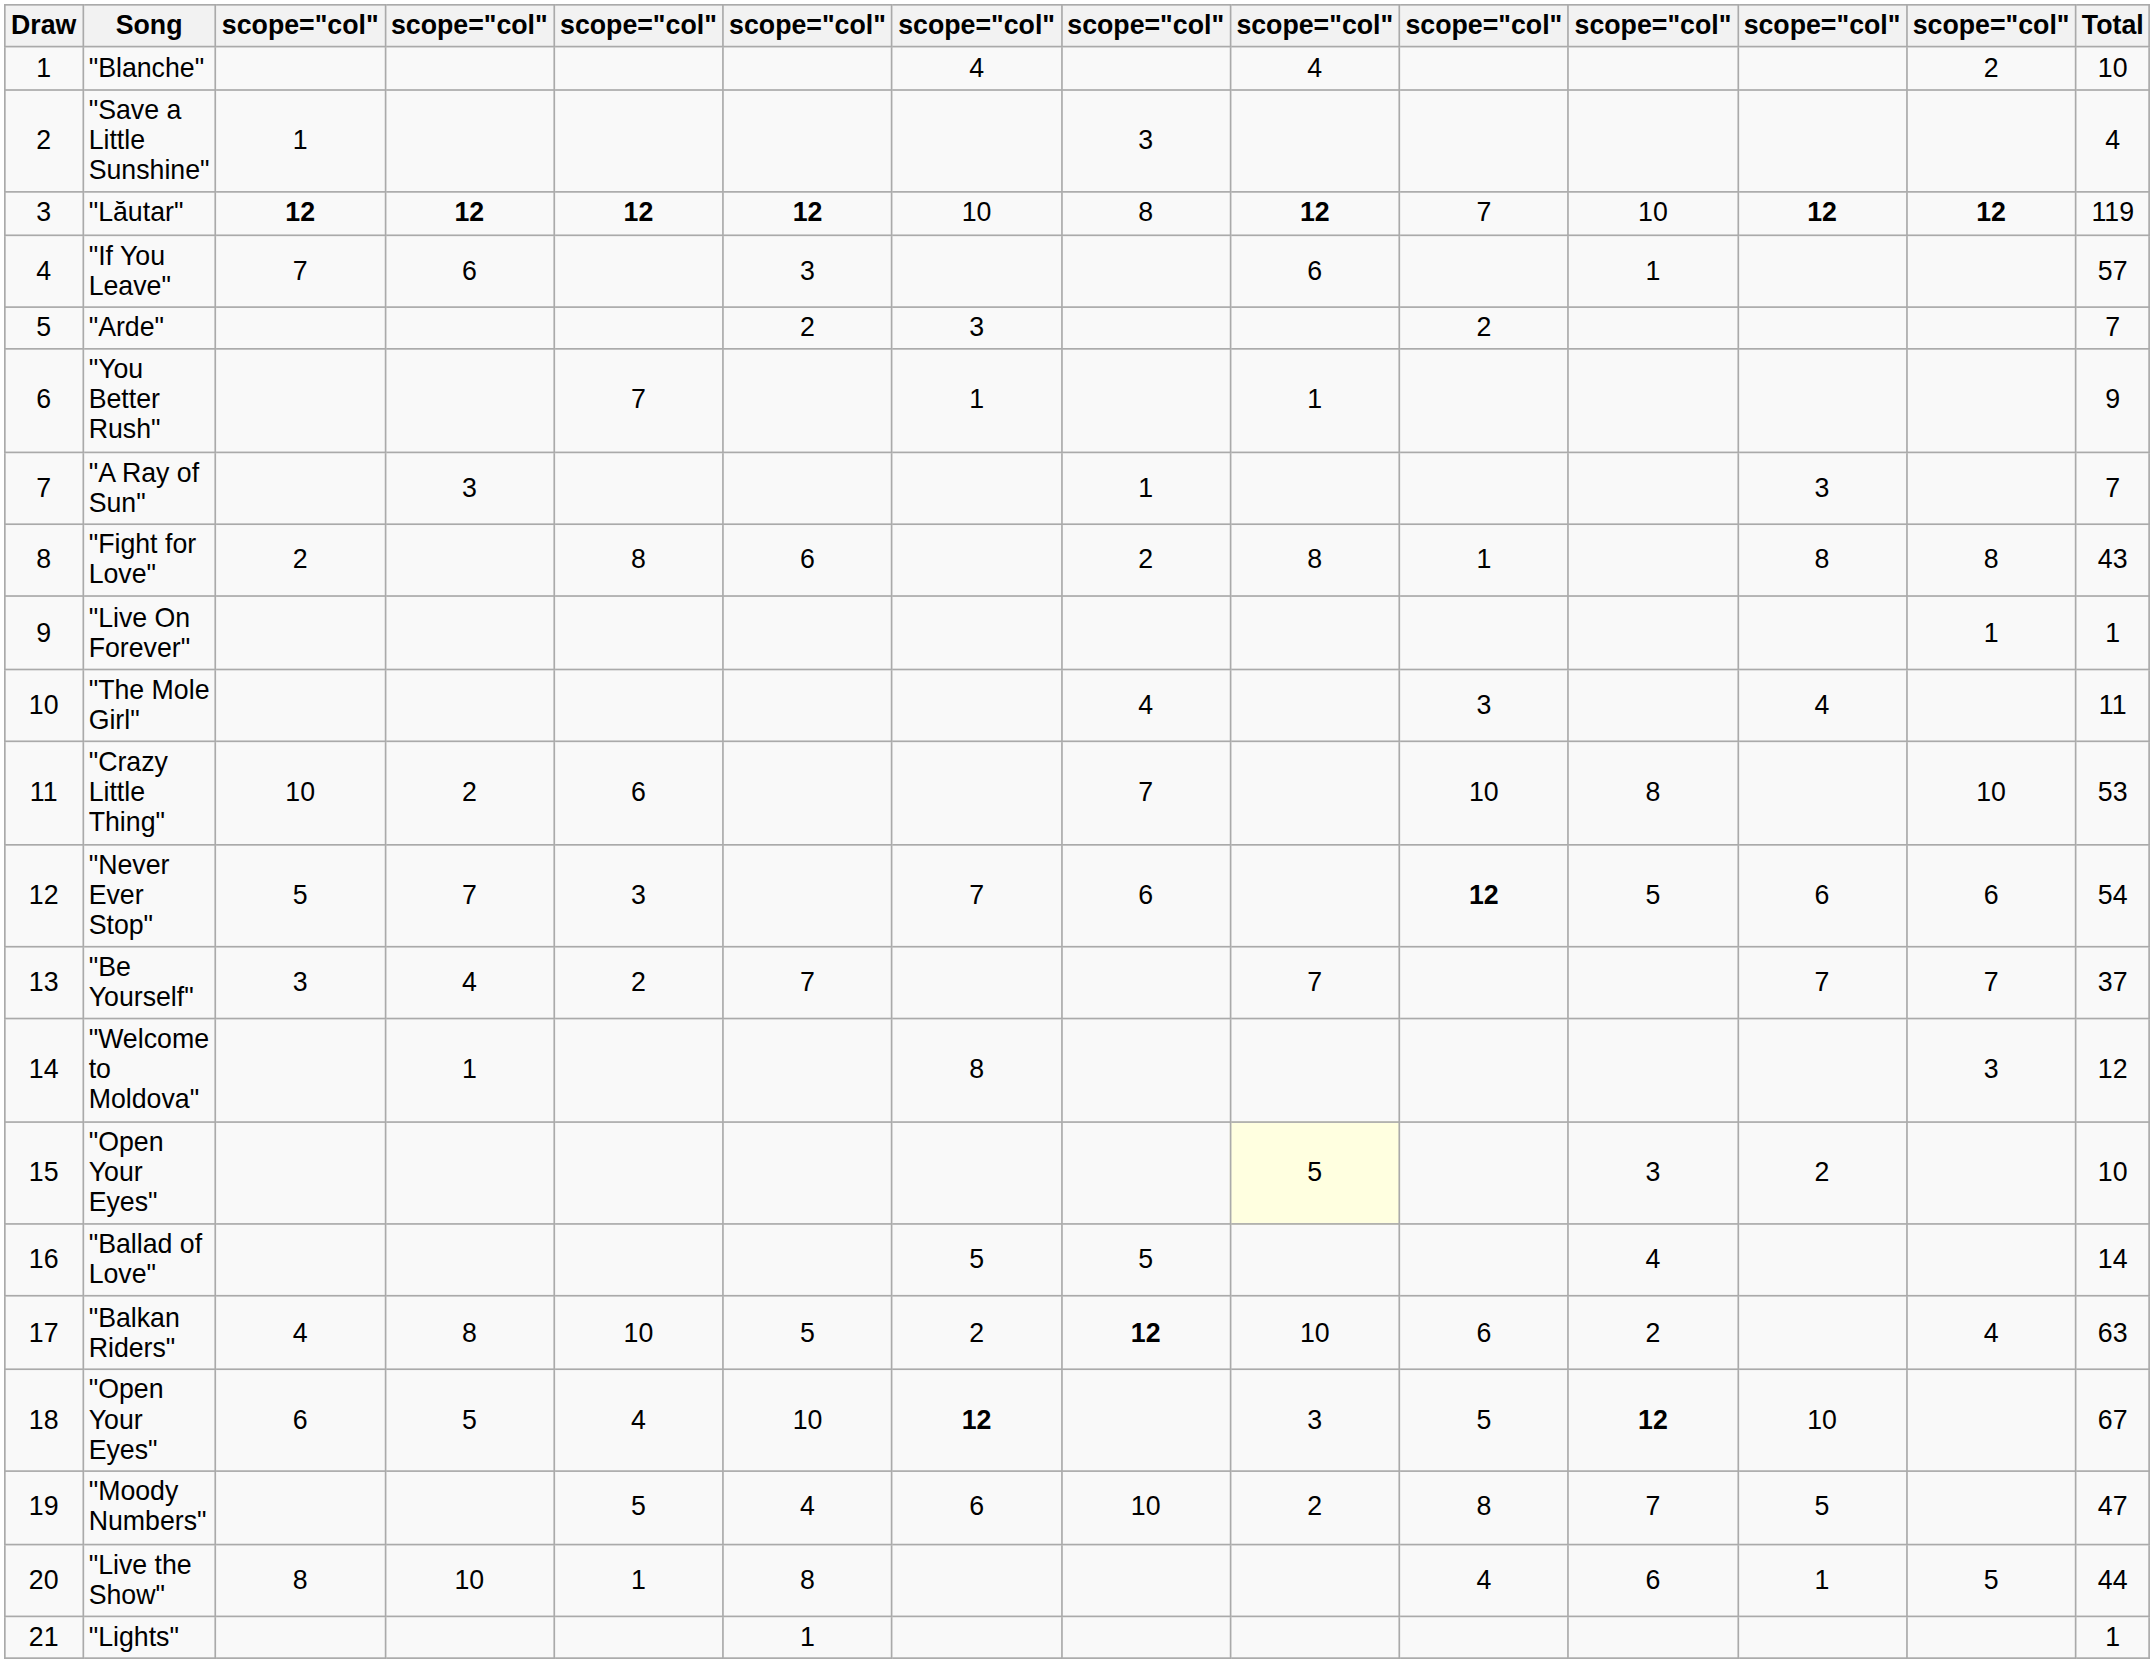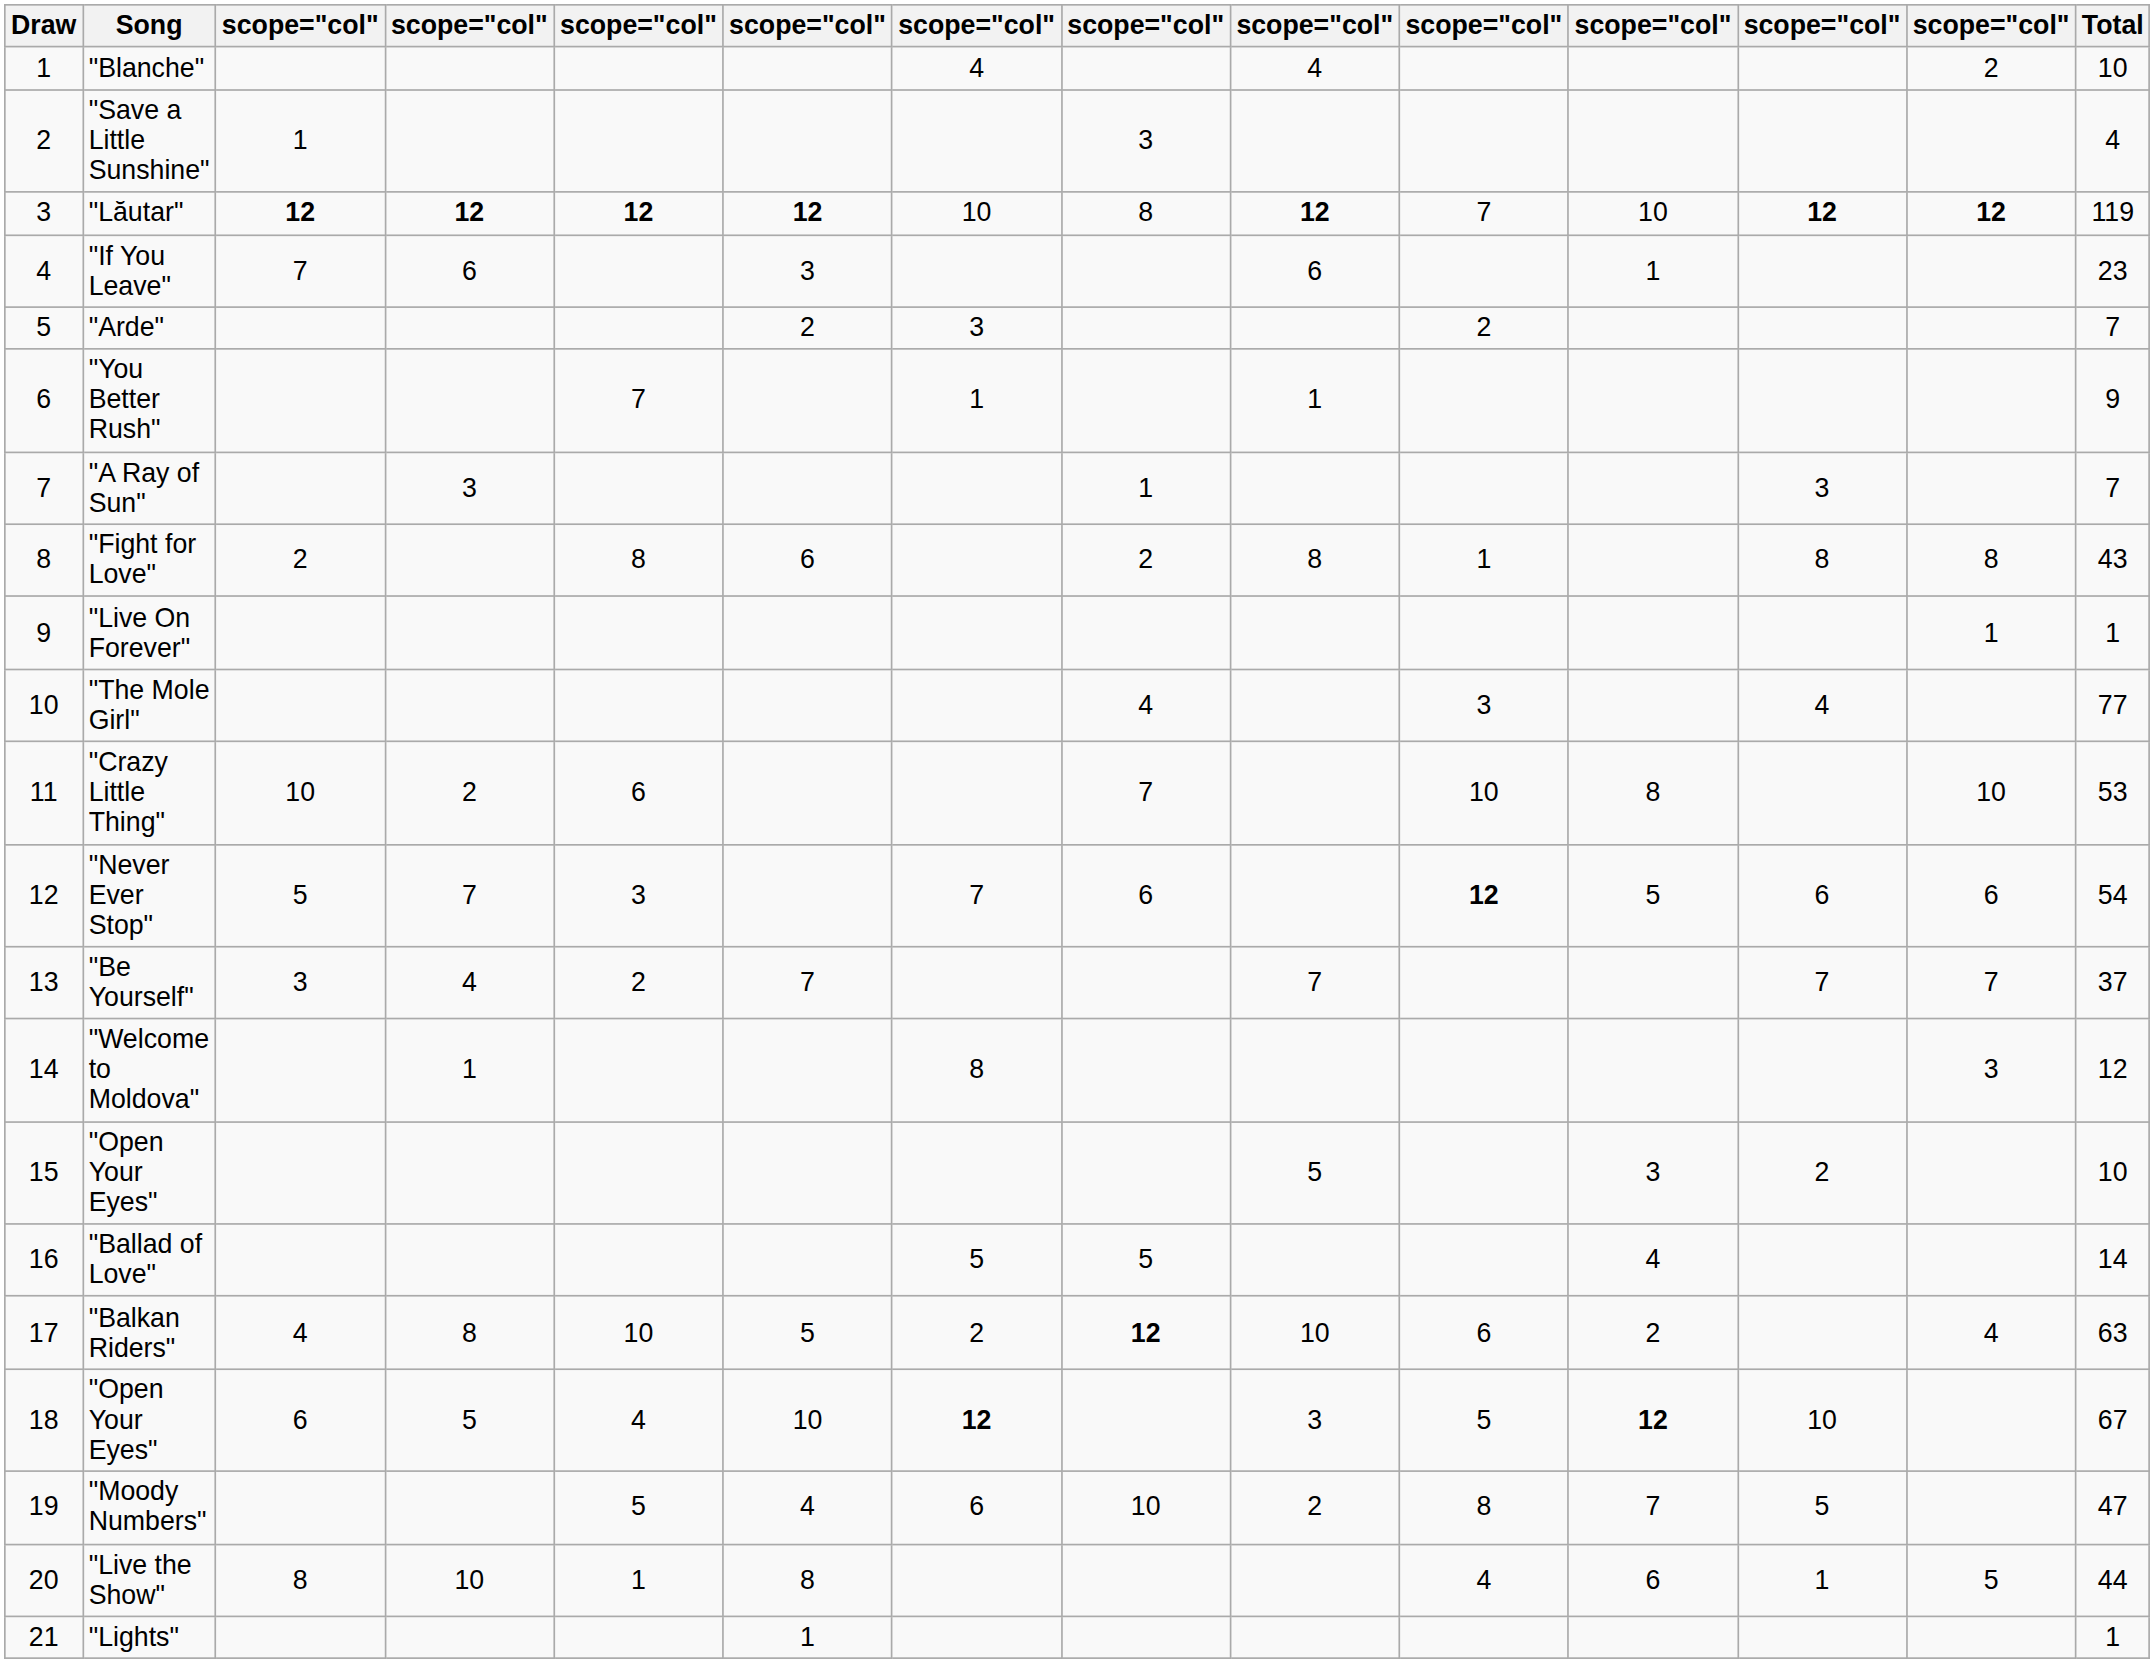(2113, 270) 57 -> (2113, 270) 23
(2113, 704) 11 -> (2113, 704) 77
(1315, 1172) lightyellow background -> (1315, 1172) no background
